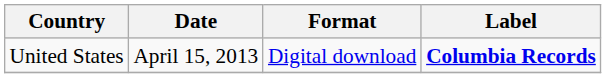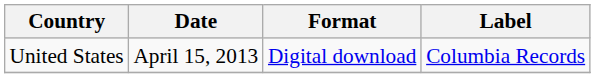(511, 55) bold -> (506, 55) normal
